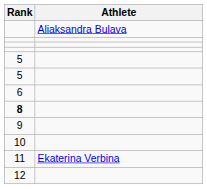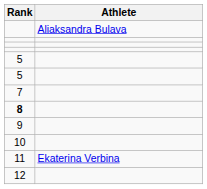(20, 93) 6 -> (20, 93) 7
